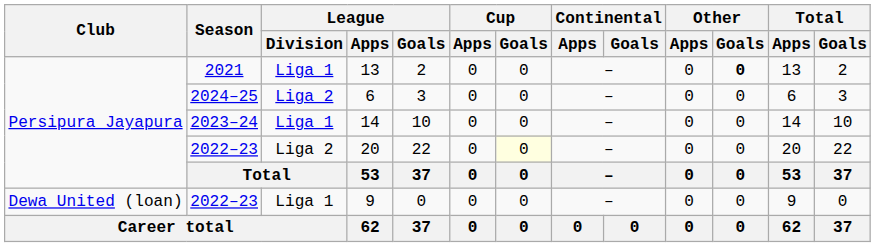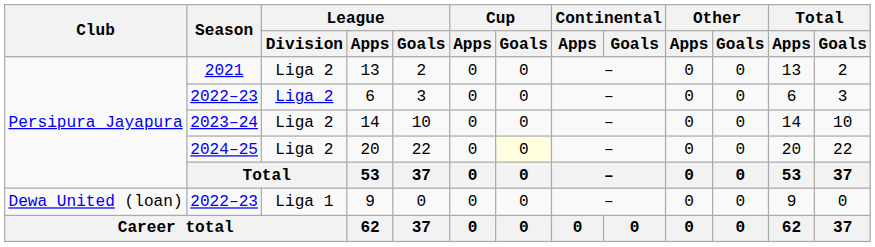(304, 70) Liga 1 -> (304, 70) Liga 2
(740, 70) bold -> (740, 70) normal
(224, 97) 2024–25 -> (224, 97) 2022–23
(304, 123) Liga 1 -> (304, 123) Liga 2
(224, 149) 2022–23 -> (224, 149) 2024–25
